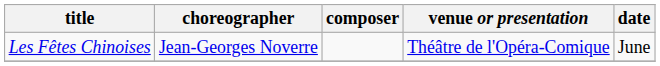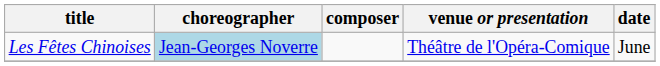(238, 46) no background -> (238, 46) lightblue background
